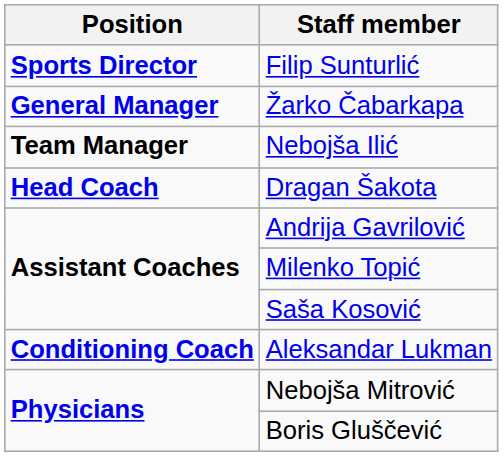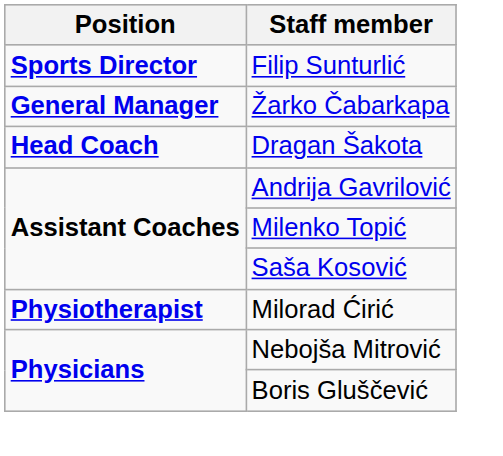- row: (332, 146)
- row: (379, 349)
+ row: (323, 308)
